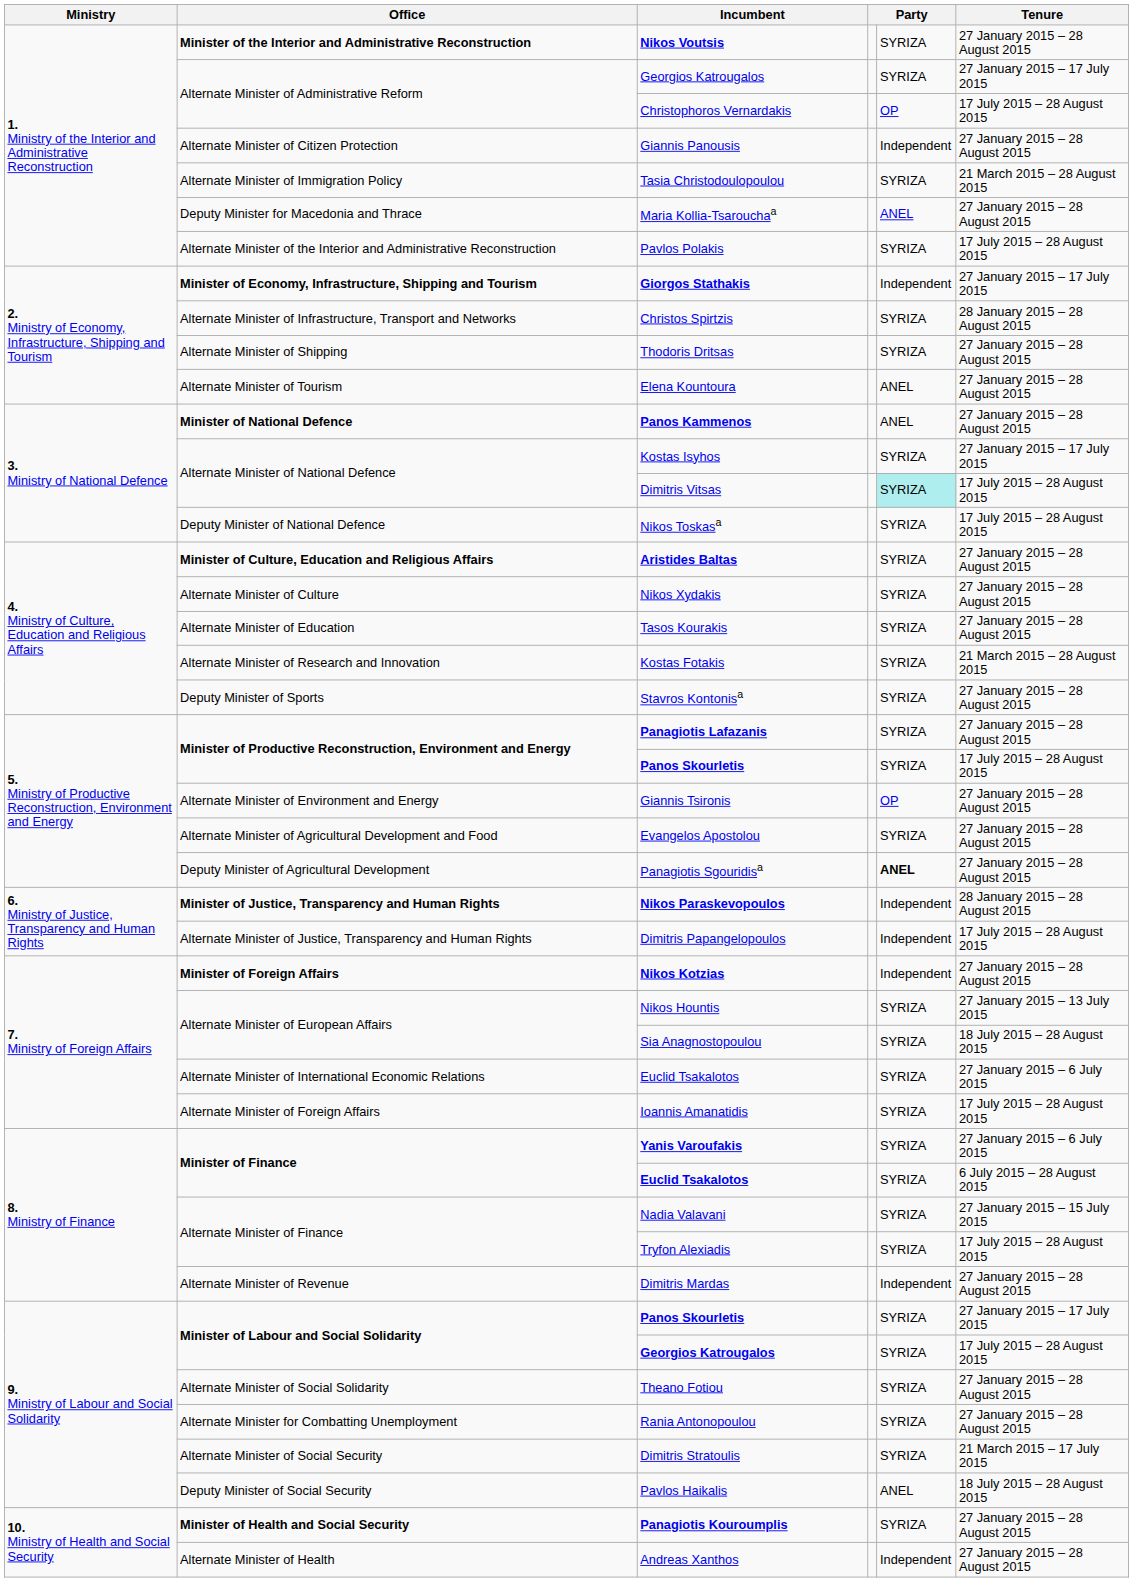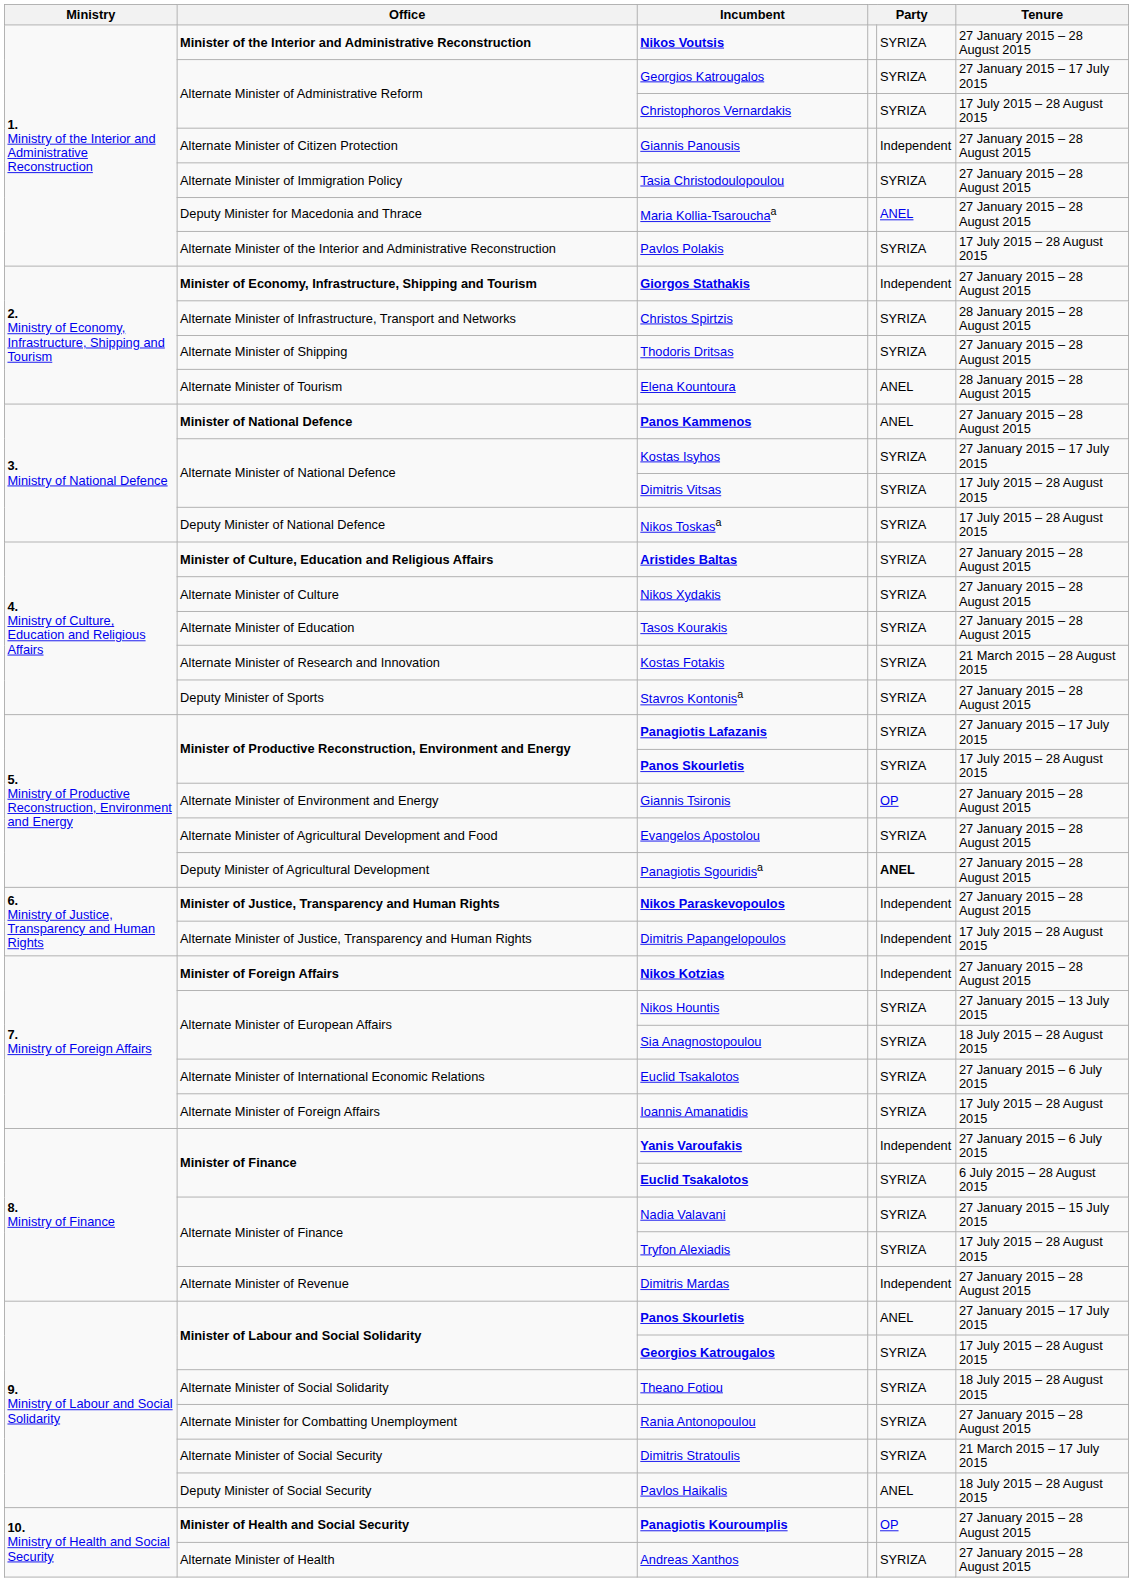(889, 111) OP -> (903, 111) SYRIZA
(1037, 180) 21 March 2015 – 28 August 2015 -> (1021, 180) 27 January 2015 – 28 August 2015
(1034, 284) 27 January 2015 – 17 July 2015 -> (1021, 284) 27 January 2015 – 28 August 2015
(1021, 387) 27 January 2015 – 28 August 2015 -> (1021, 387) 28 January 2015 – 28 August 2015
(903, 491) paleturquoise background -> (903, 491) no background
(1021, 732) 27 January 2015 – 28 August 2015 -> (1034, 732) 27 January 2015 – 17 July 2015
(1021, 905) 28 January 2015 – 28 August 2015 -> (1021, 905) 27 January 2015 – 28 August 2015
(903, 1146) SYRIZA -> (916, 1146) Independent
(903, 1318) SYRIZA -> (897, 1318) ANEL
(1021, 1387) 27 January 2015 – 28 August 2015 -> (1031, 1387) 18 July 2015 – 28 August 2015
(903, 1525) SYRIZA -> (889, 1525) OP
(916, 1560) Independent -> (903, 1560) SYRIZA
